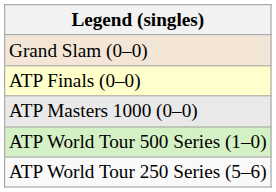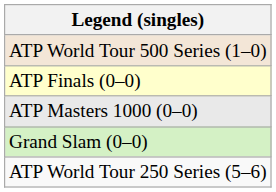(78, 50) Grand Slam (0–0) -> (138, 50) ATP World Tour 500 Series (1–0)
(138, 141) ATP World Tour 500 Series (1–0) -> (78, 141) Grand Slam (0–0)
